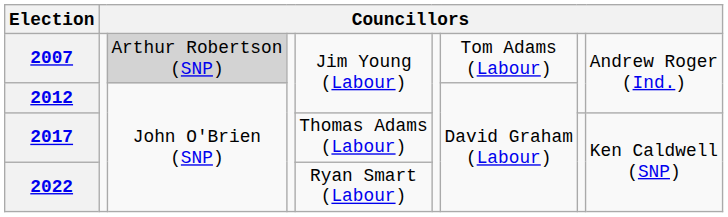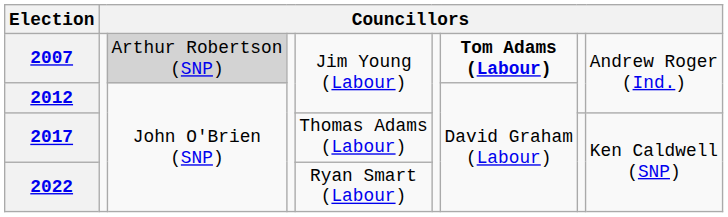(509, 59) normal -> (509, 59) bold
